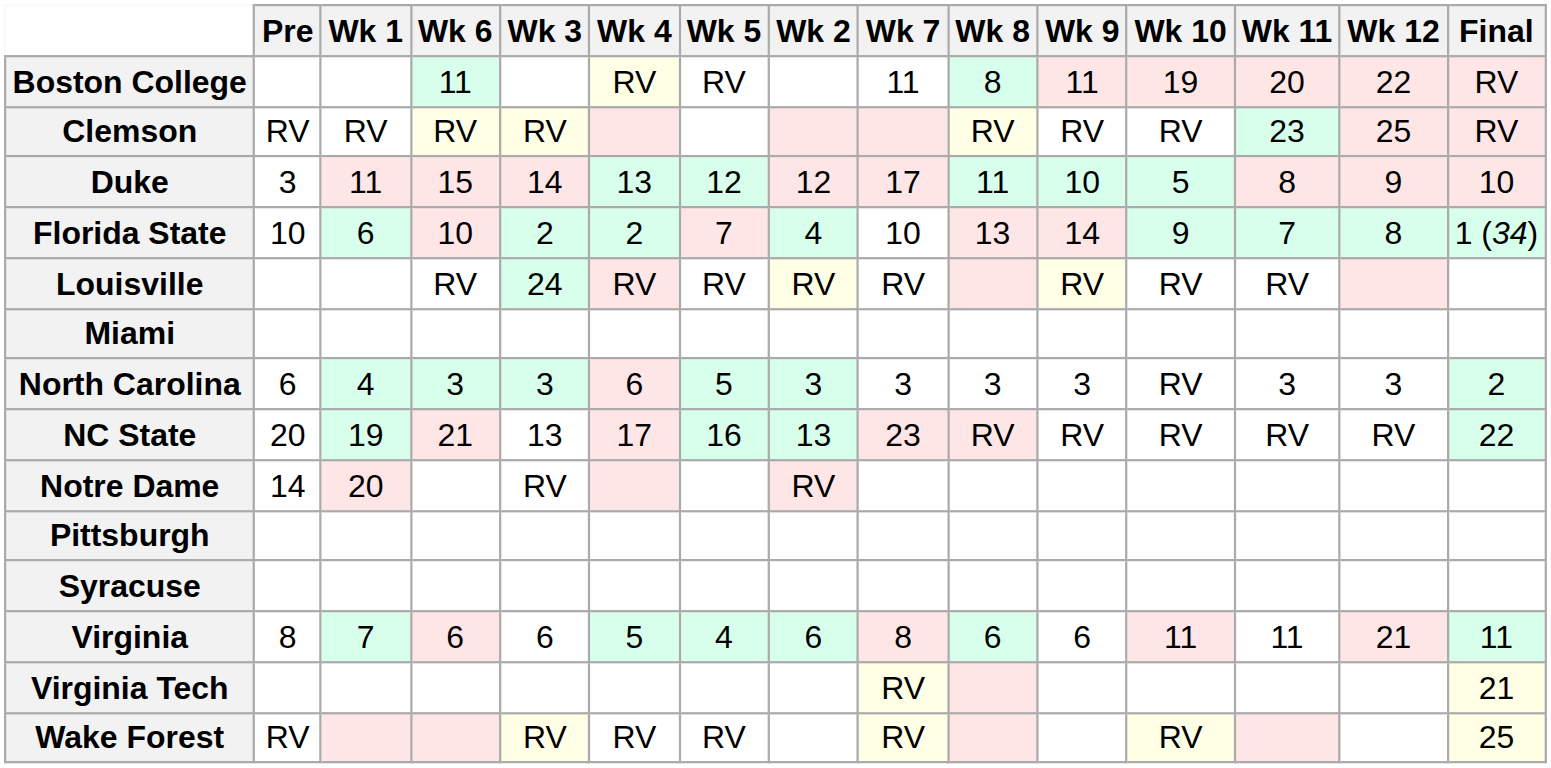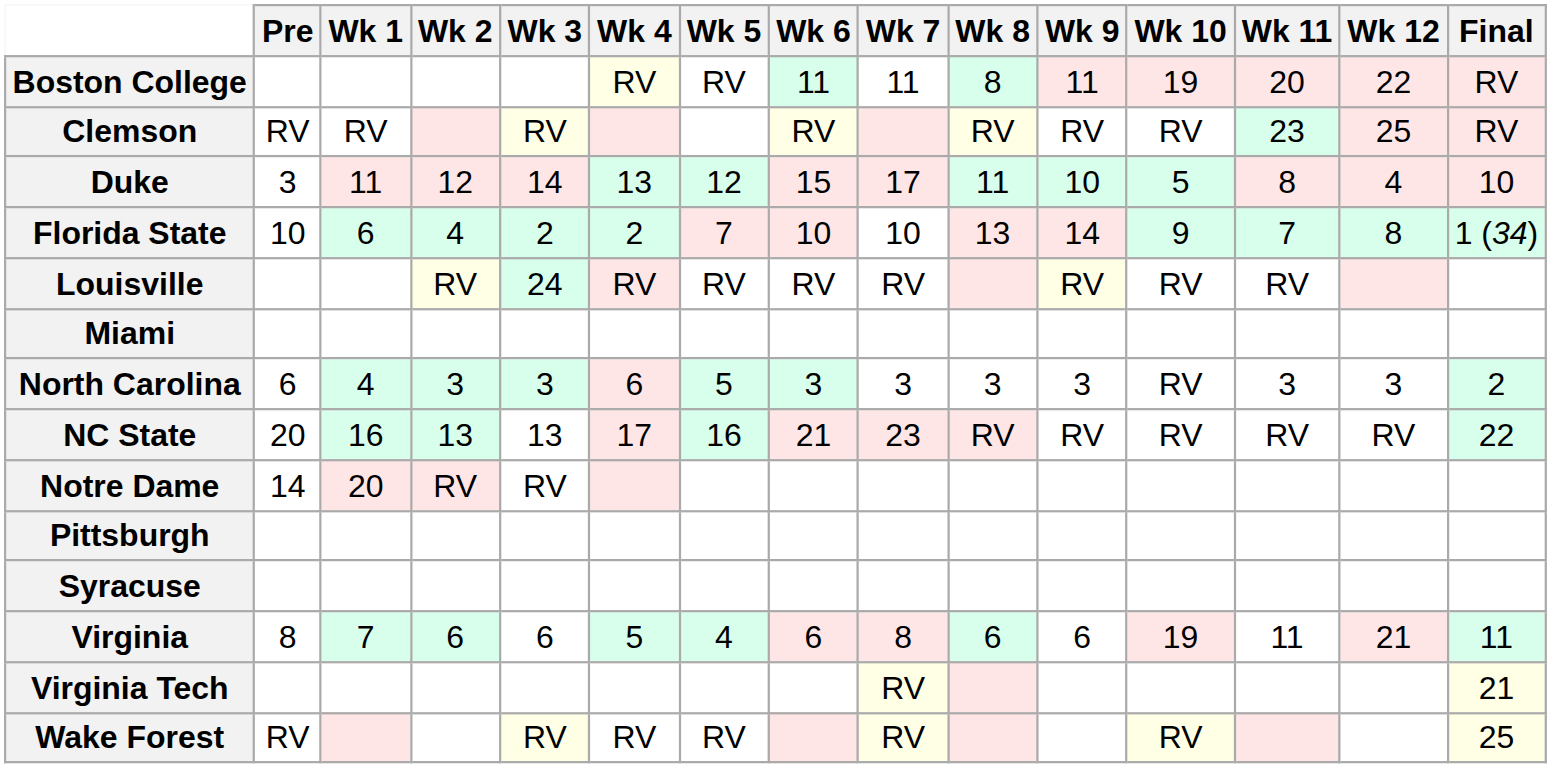columns swapped: (814, 31) <-> (455, 31)
(1393, 182) 9 -> (1393, 182) 4
(366, 435) 19 -> (366, 435) 16
(1181, 637) 11 -> (1181, 637) 19
